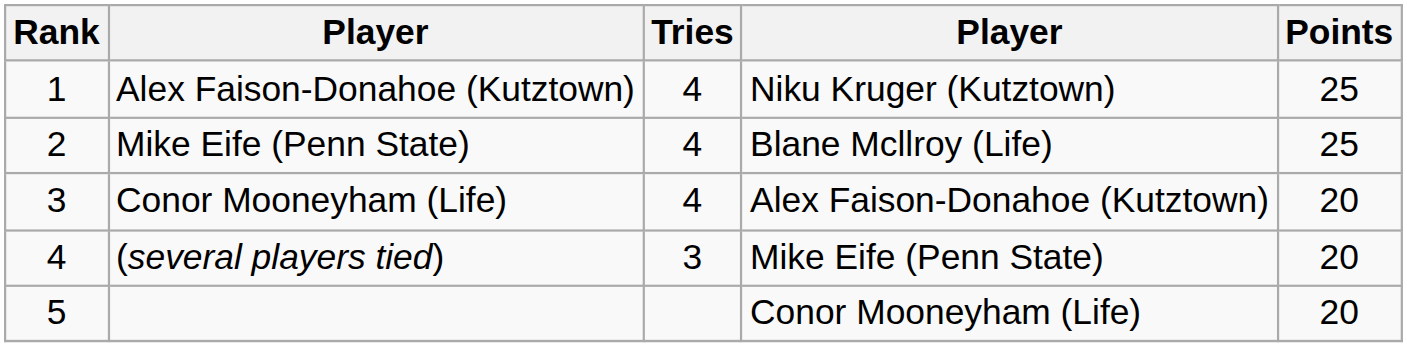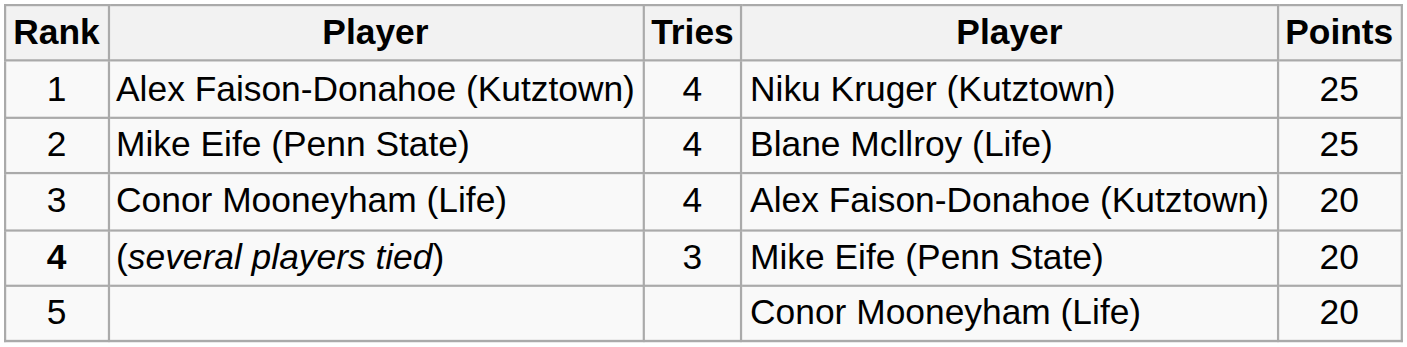(56, 256) normal -> (56, 256) bold
